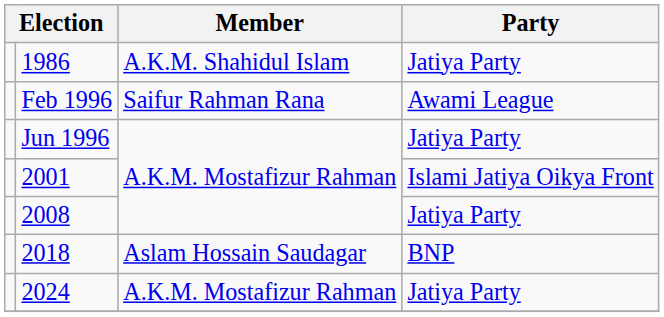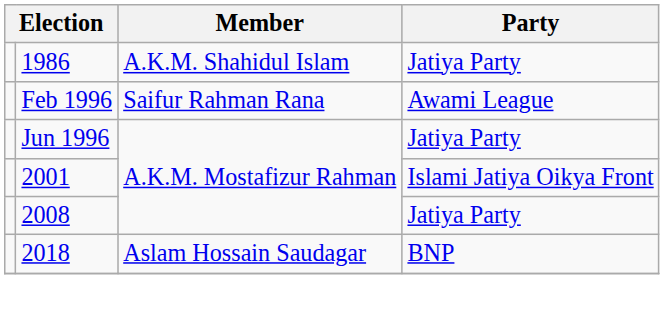- row: (46, 291)
